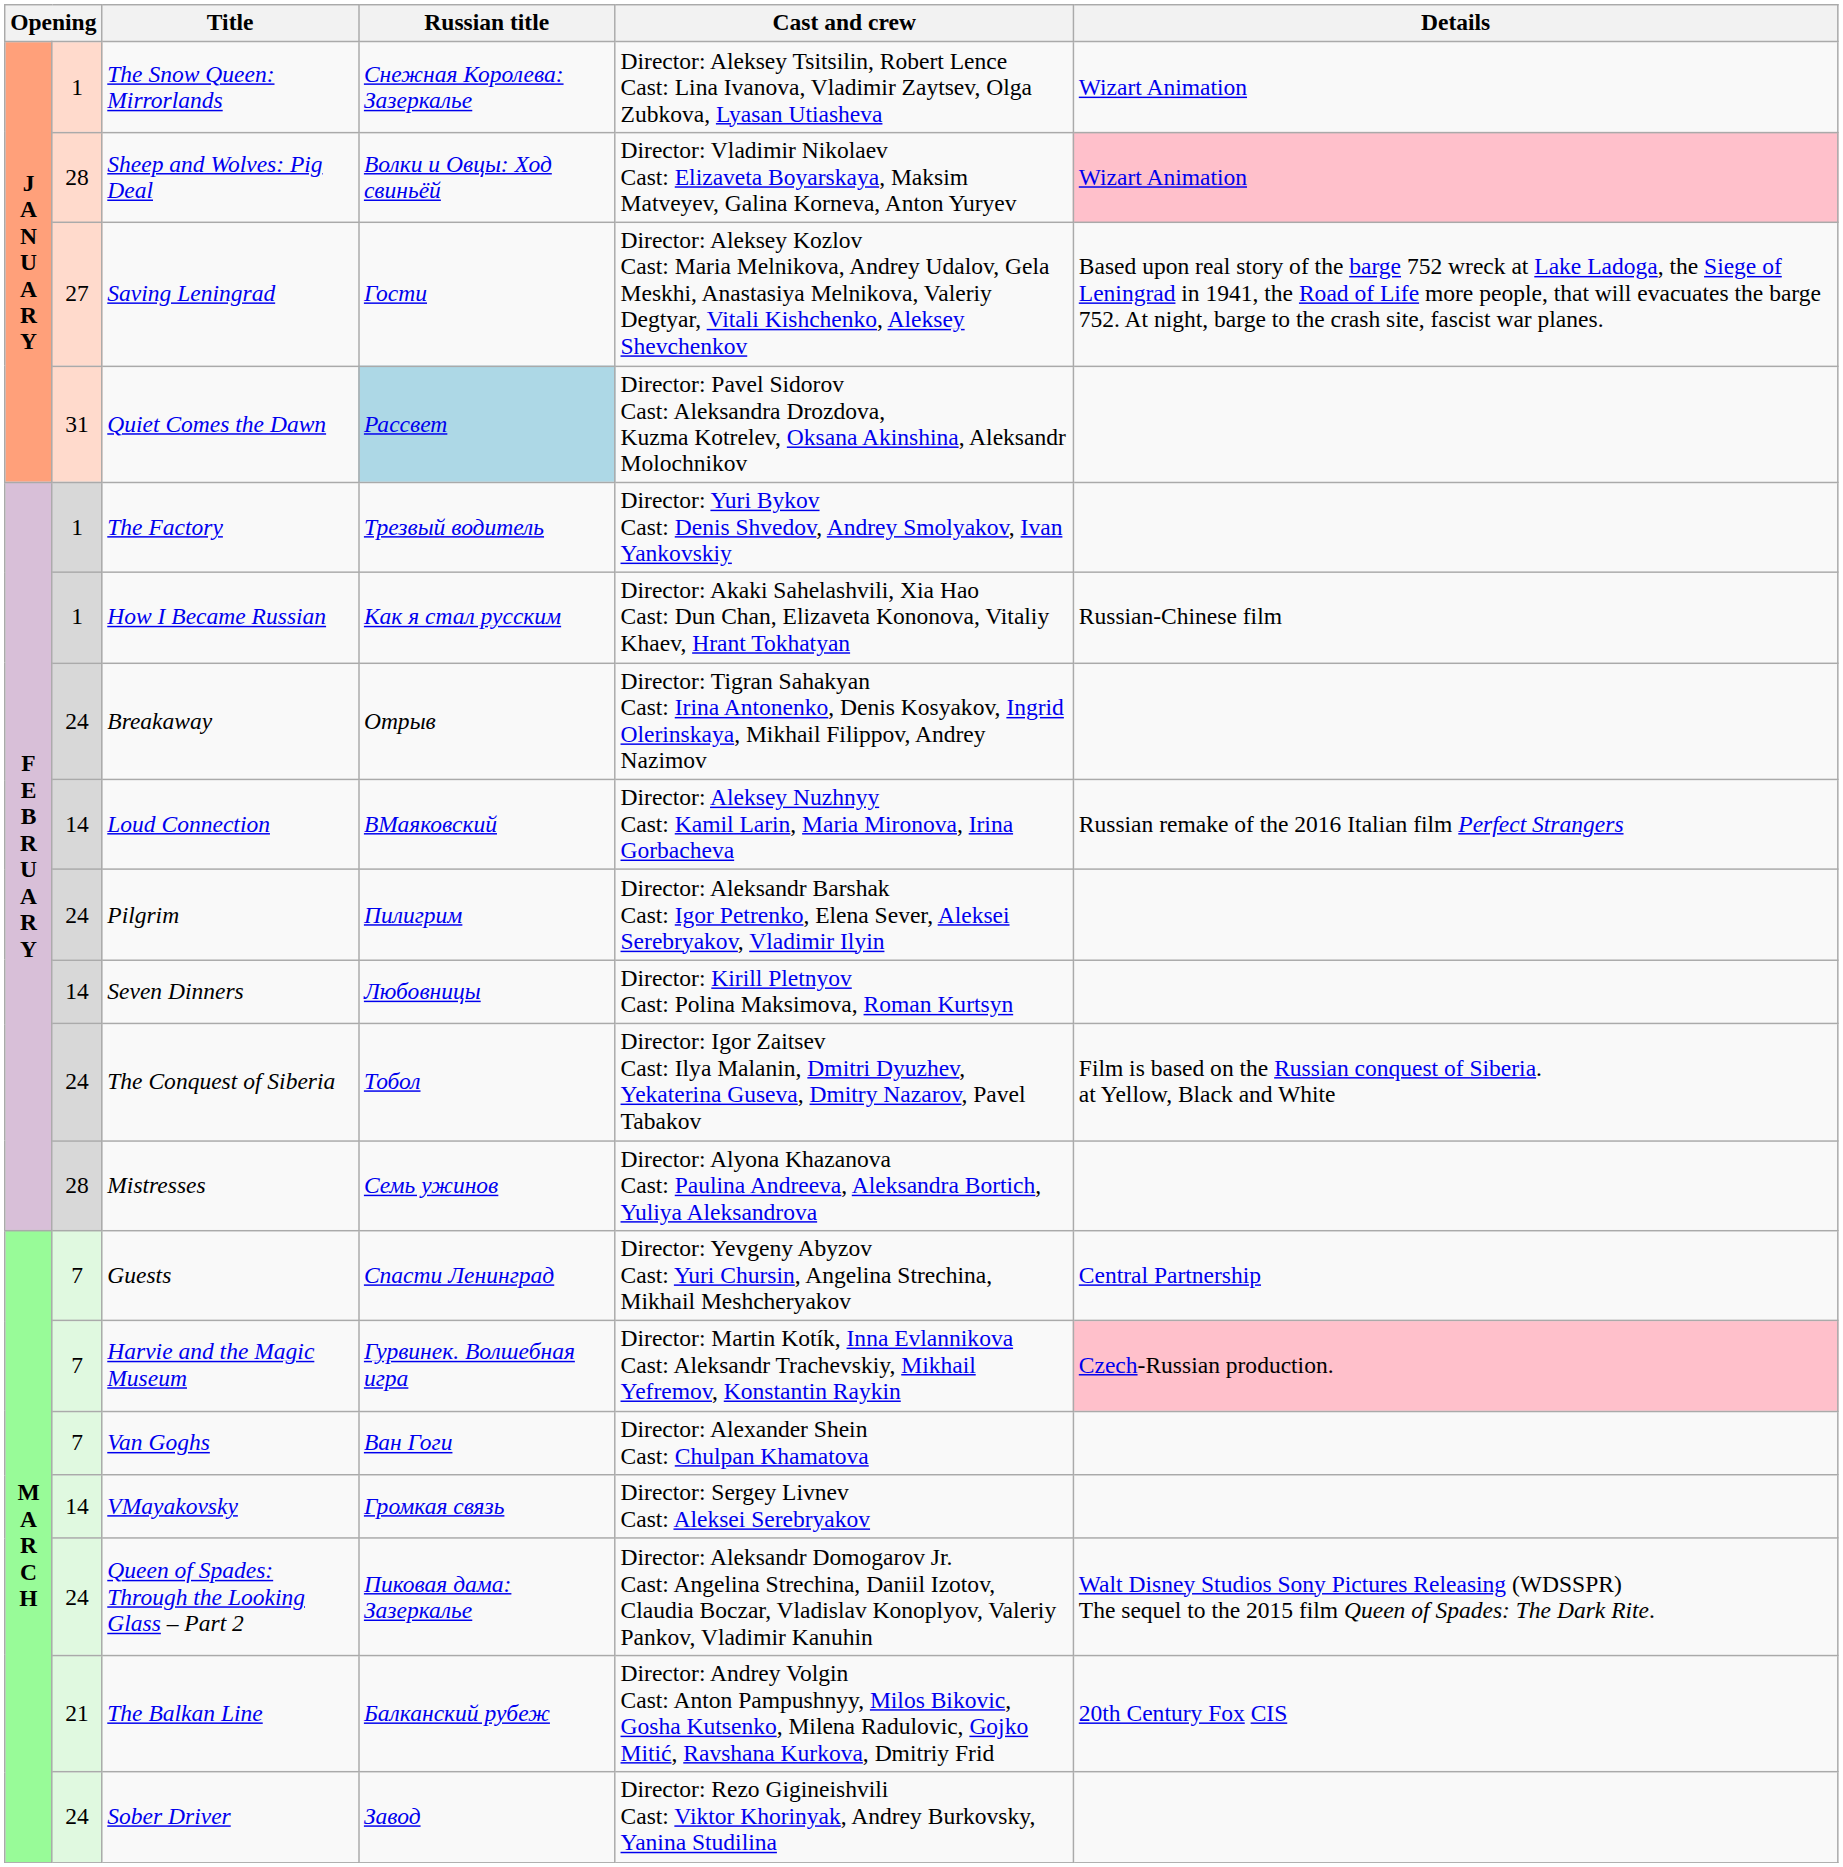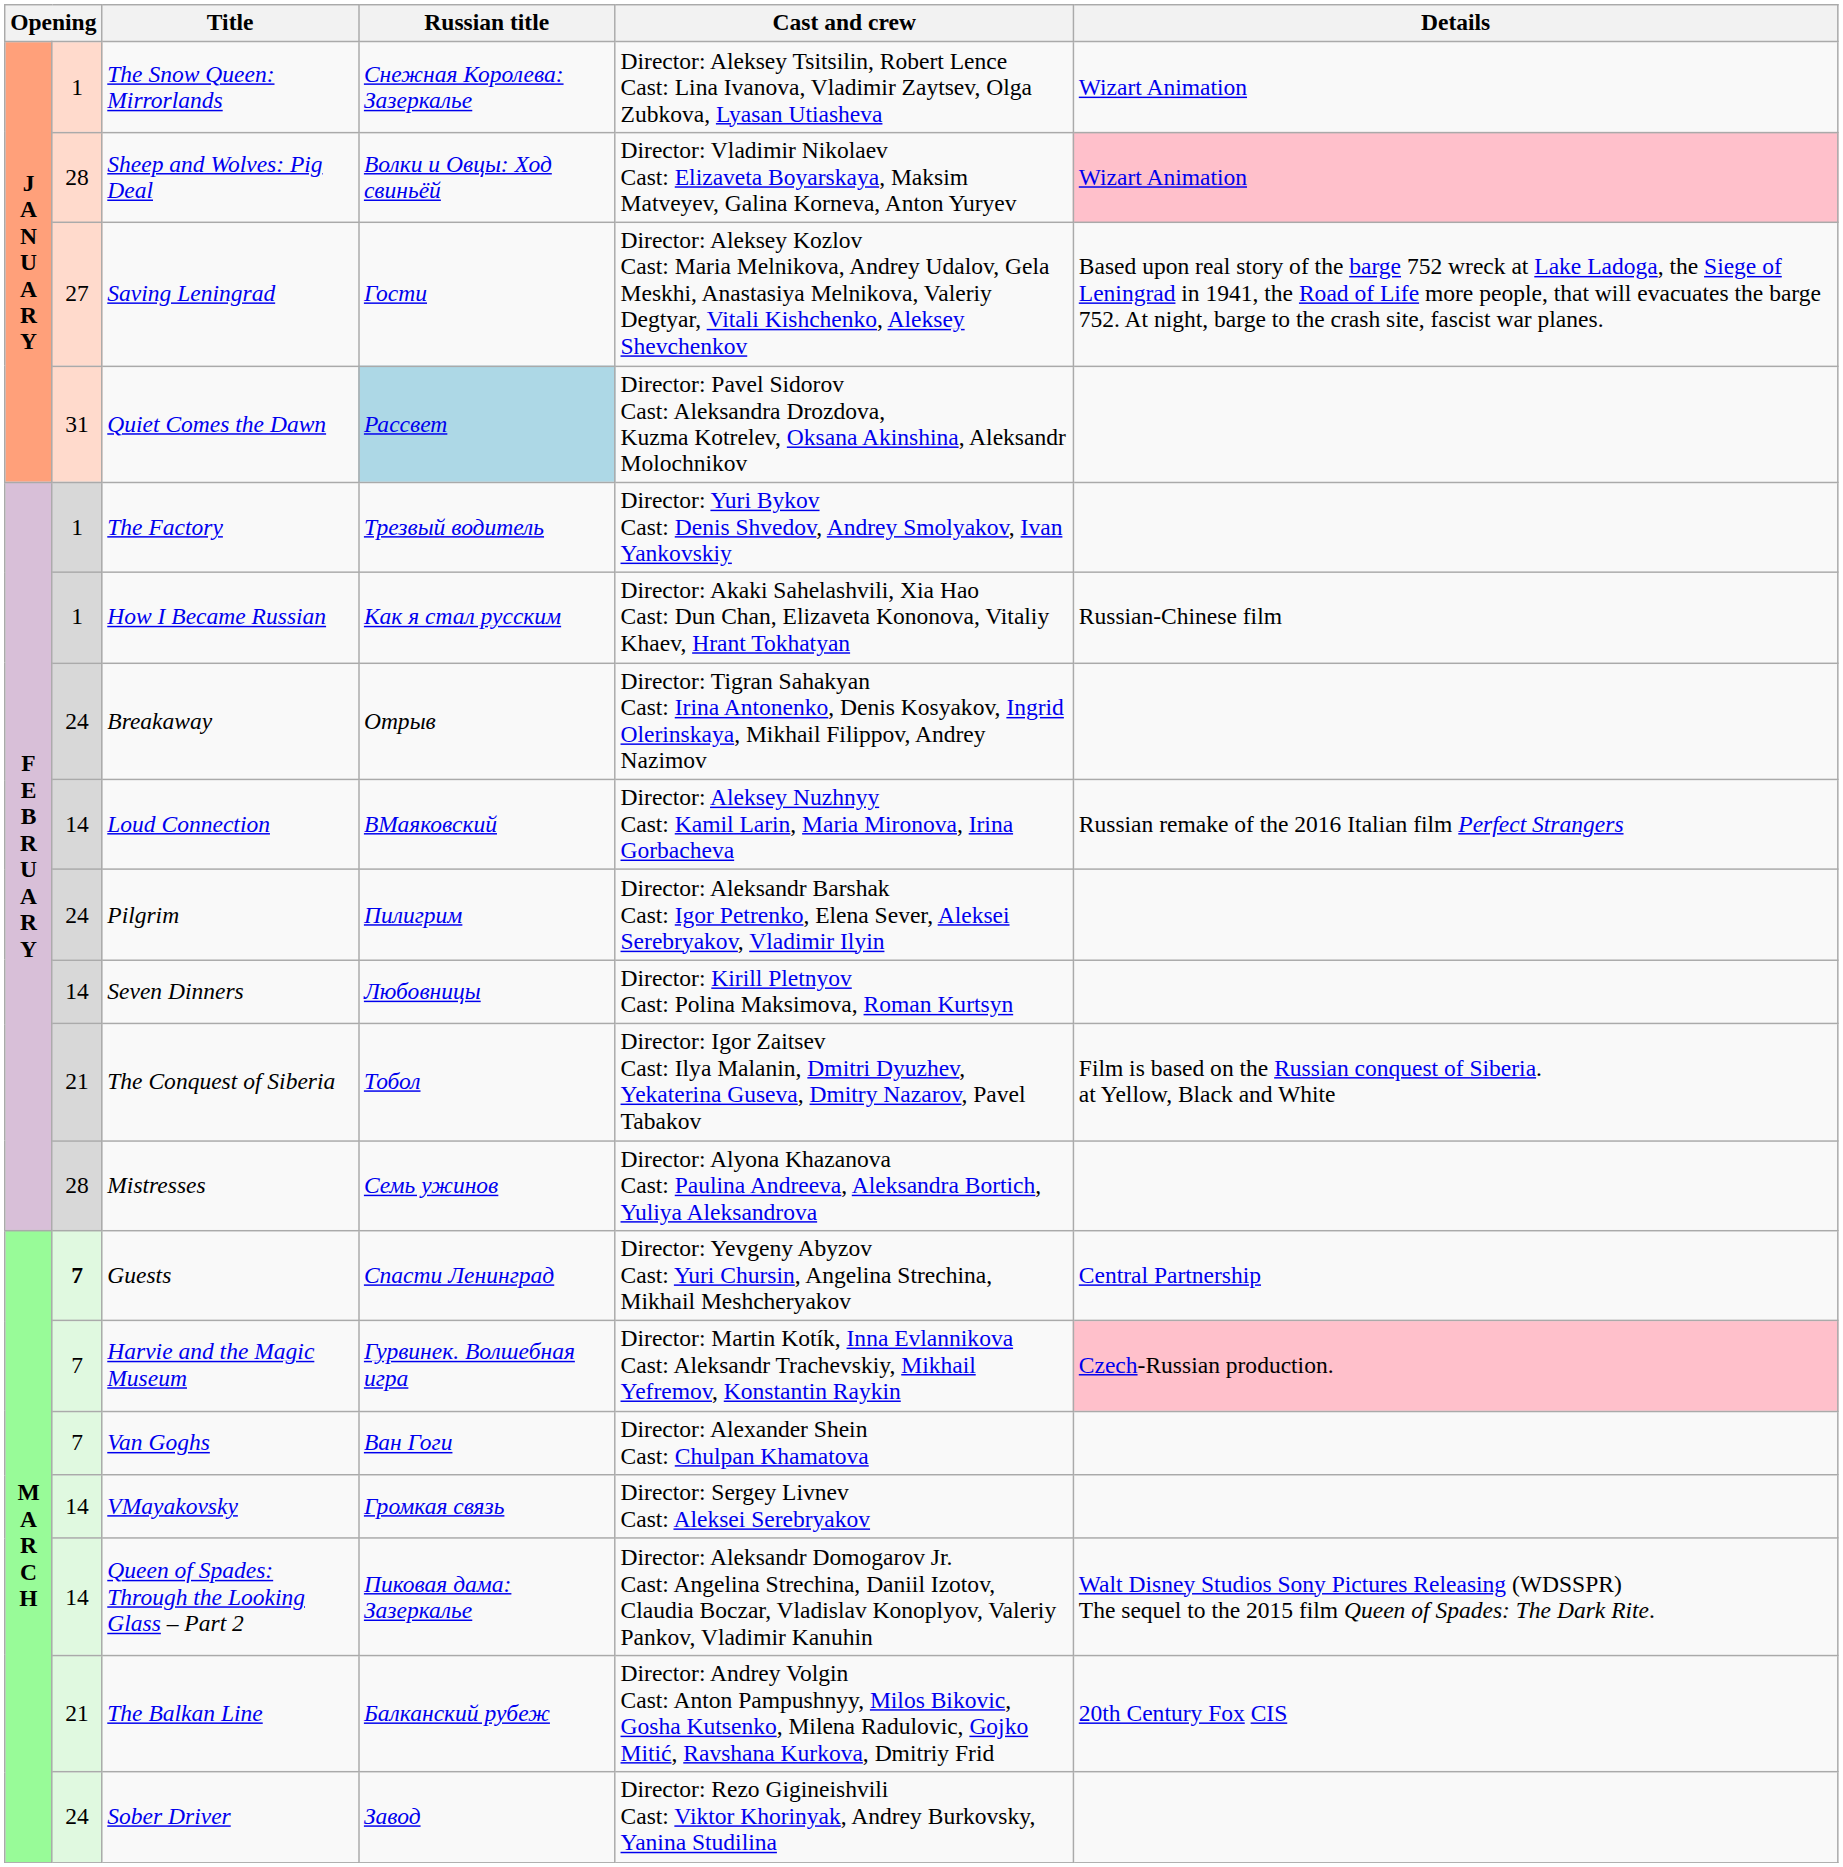(77, 1081) 24 -> (77, 1081) 21
(77, 1275) normal -> (77, 1275) bold
(77, 1596) 24 -> (77, 1596) 14
